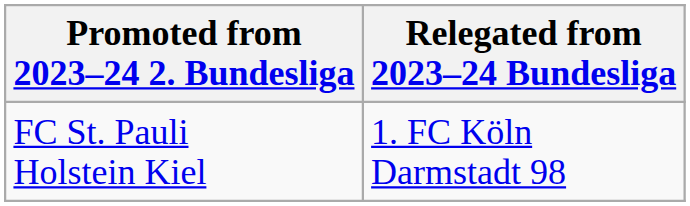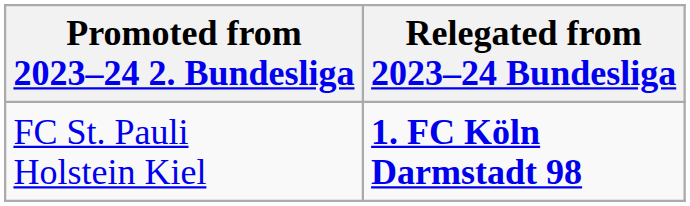(469, 150) normal -> (477, 150) bold
